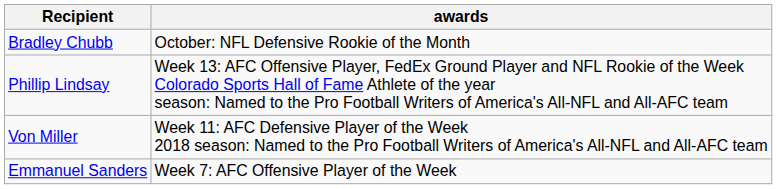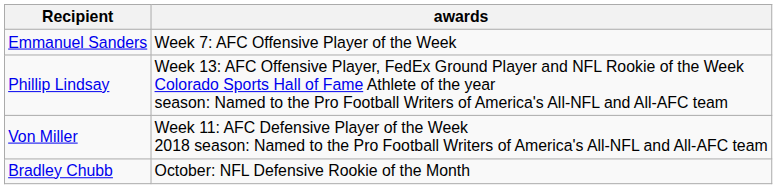rows swapped: (61, 42) <-> (78, 171)
